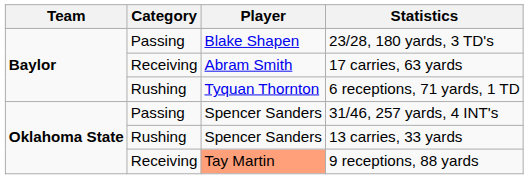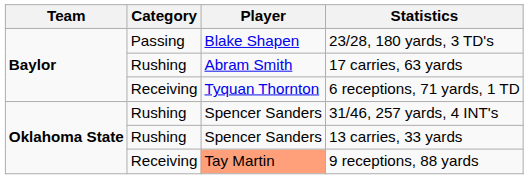(164, 64) Receiving -> (159, 64) Rushing
(159, 89) Rushing -> (164, 89) Receiving
(158, 113) Passing -> (159, 113) Rushing
